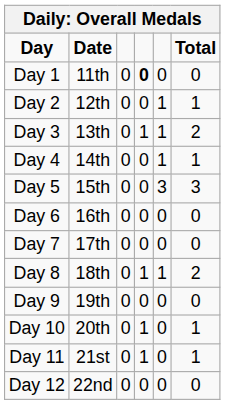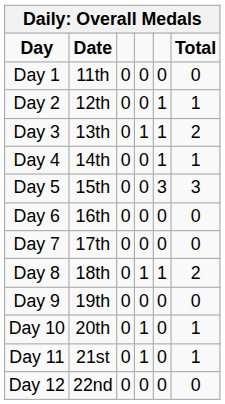(144, 75) bold -> (144, 75) normal
